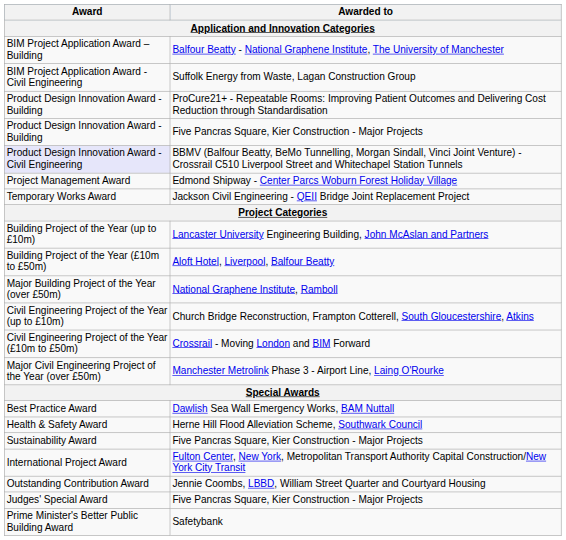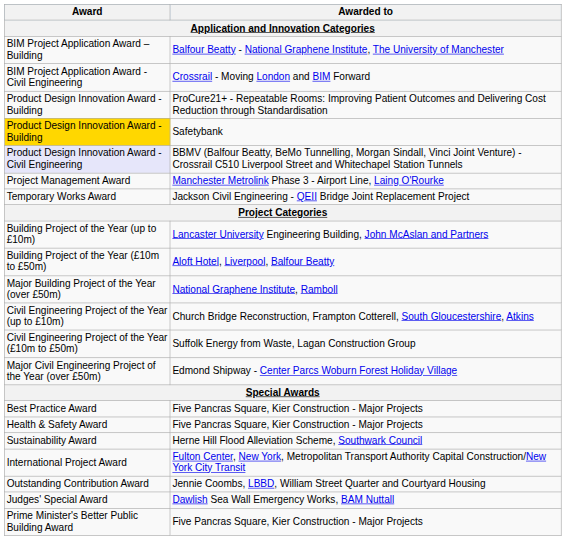(294, 77) Suffolk Energy from Waste, Lagan Construction Group -> (271, 77) Crossrail - Moving London and BIM Forward
(84, 132) no background -> (84, 132) gold background
(298, 132) Five Pancras Square, Kier Construction - Major Projects -> (198, 132) Safetybank
(315, 181) Edmond Shipway - Center Parcs Woburn Forest Holiday Village -> (308, 181) Manchester Metrolink Phase 3 - Airport Line, Laing O'Rourke
(271, 344) Crossrail - Moving London and BIM Forward -> (294, 344) Suffolk Energy from Waste, Lagan Construction Group
(308, 371) Manchester Metrolink Phase 3 - Airport Line, Laing O'Rourke -> (315, 371) Edmond Shipway - Center Parcs Woburn Forest Holiday Village
(283, 408) Dawlish Sea Wall Emergency Works, BAM Nuttall -> (298, 408) Five Pancras Square, Kier Construction - Major Projects
(297, 424) Herne Hill Flood Alleviation Scheme, Southwark Council -> (298, 424) Five Pancras Square, Kier Construction - Major Projects
(298, 440) Five Pancras Square, Kier Construction - Major Projects -> (297, 440) Herne Hill Flood Alleviation Scheme, Southwark Council
(298, 500) Five Pancras Square, Kier Construction - Major Projects -> (283, 500) Dawlish Sea Wall Emergency Works, BAM Nuttall
(198, 521) Safetybank -> (298, 521) Five Pancras Square, Kier Construction - Major Projects
